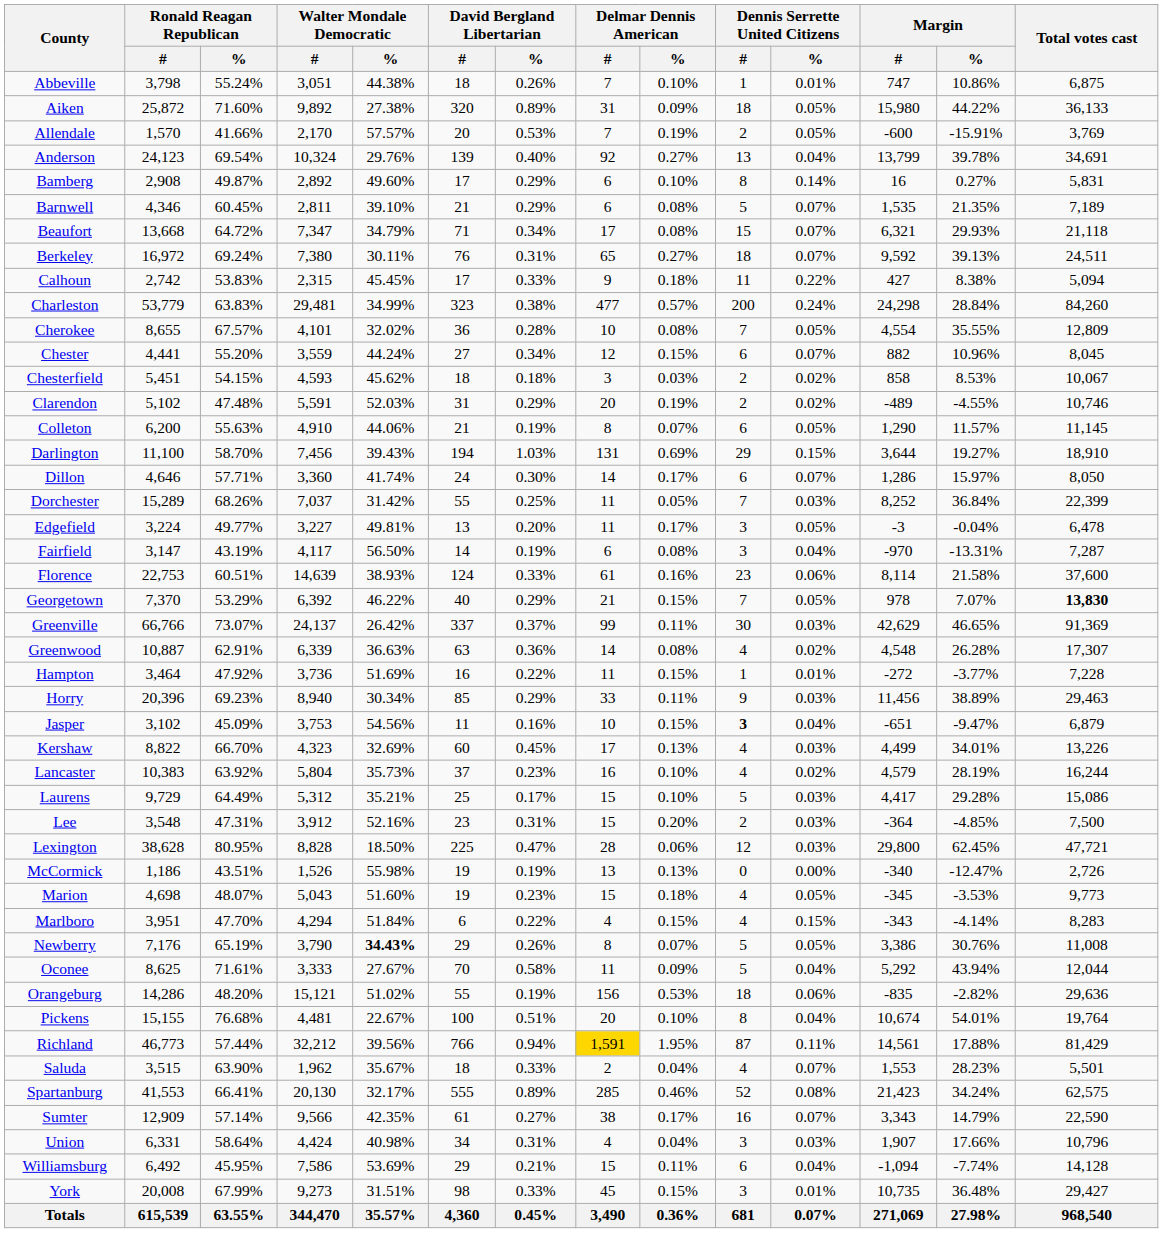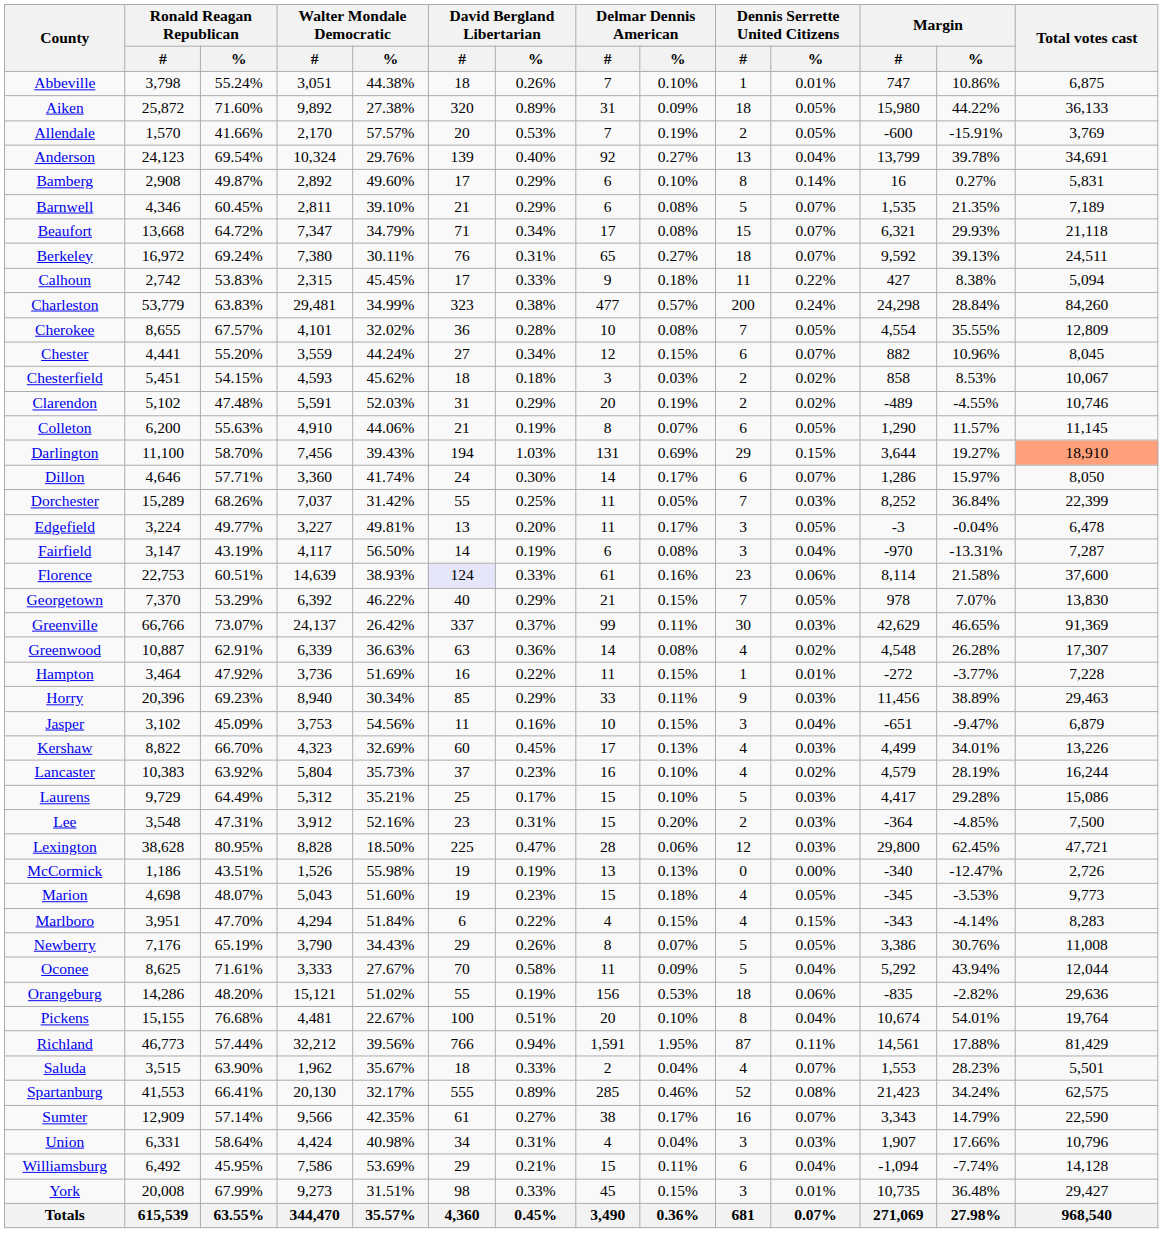(1087, 452) no background -> (1087, 452) lightsalmon background
(462, 575) no background -> (462, 575) lavender background
(1087, 600) bold -> (1087, 600) normal
(743, 723) bold -> (743, 723) normal
(390, 944) bold -> (390, 944) normal
(608, 1043) gold background -> (608, 1043) no background
